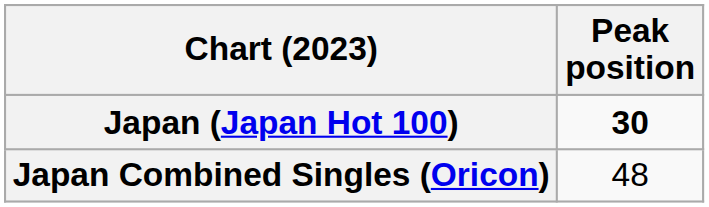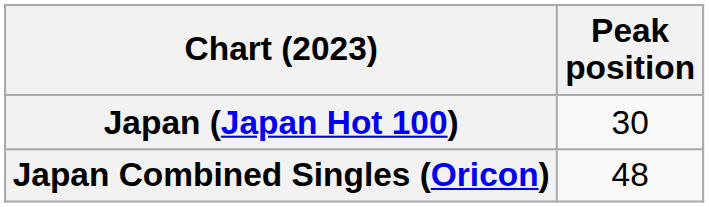(630, 121) bold -> (630, 121) normal
